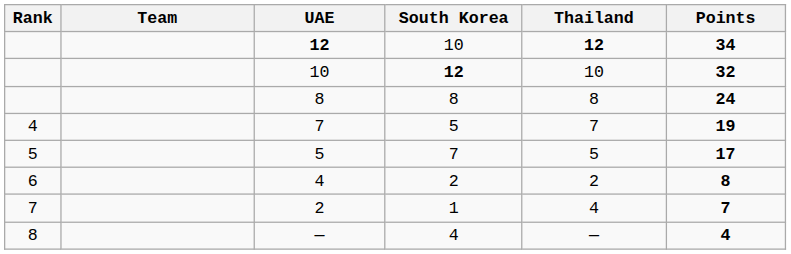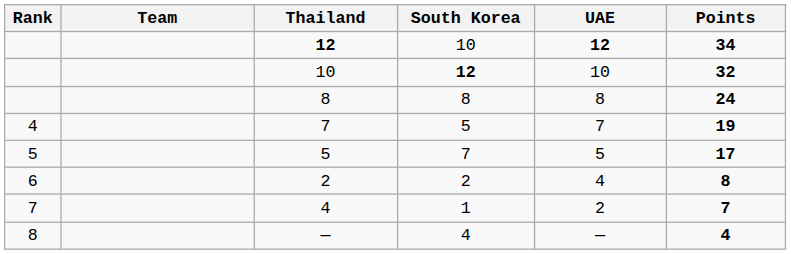columns swapped: (594, 18) <-> (319, 18)
